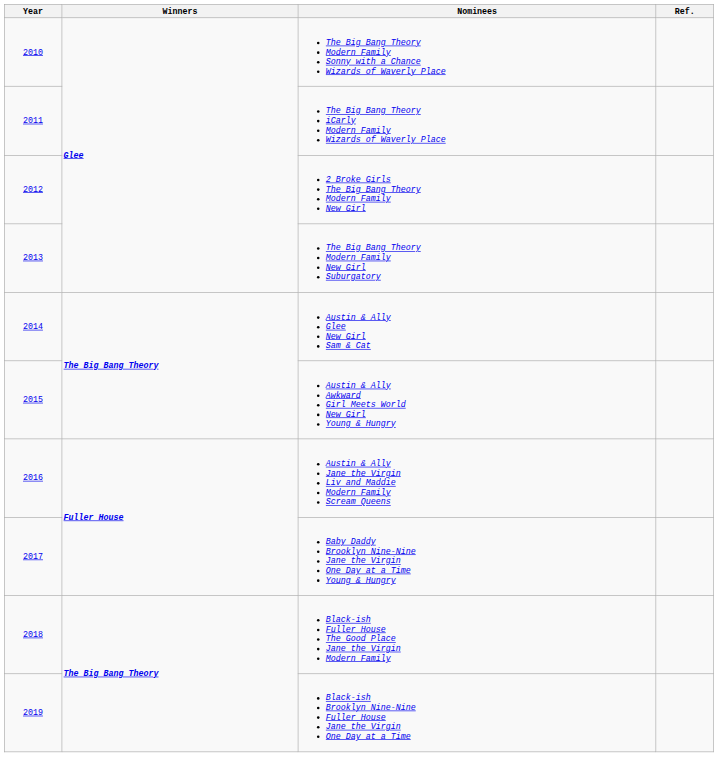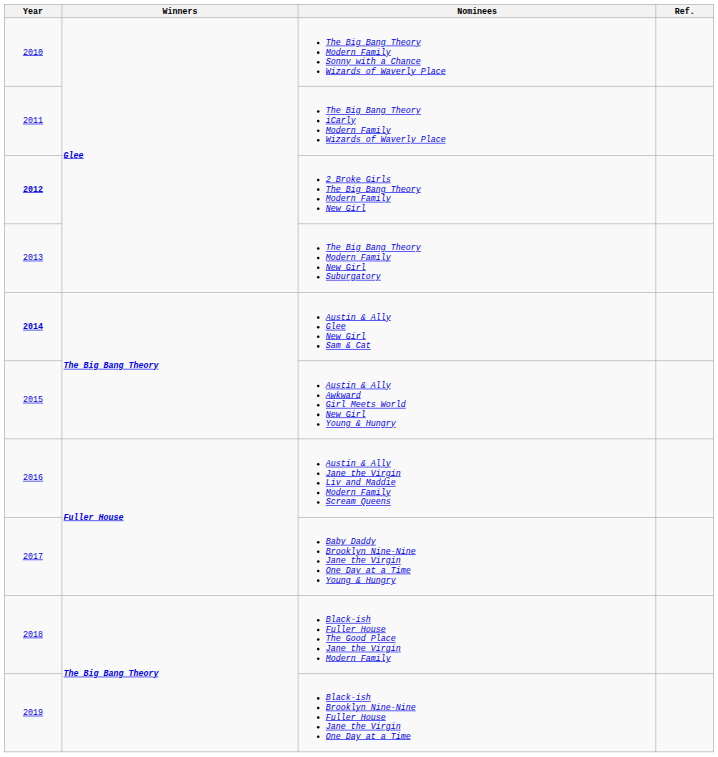(33, 189) normal -> (33, 189) bold
(33, 327) normal -> (33, 327) bold
